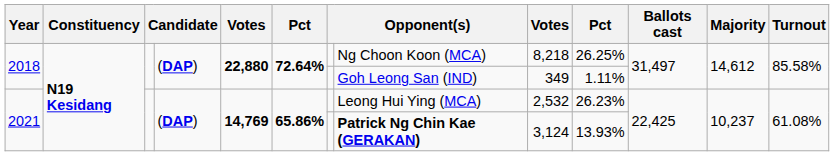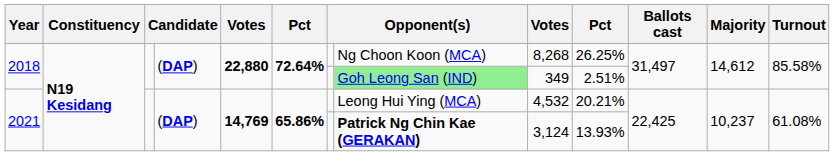(551, 55) 8,218 -> (551, 55) 8,268
(407, 78) no background -> (407, 78) lightgreen background
(605, 78) 1.11% -> (604, 78) 2.51%
(551, 101) 2,532 -> (551, 101) 4,532
(600, 101) 26.23% -> (600, 101) 20.21%
